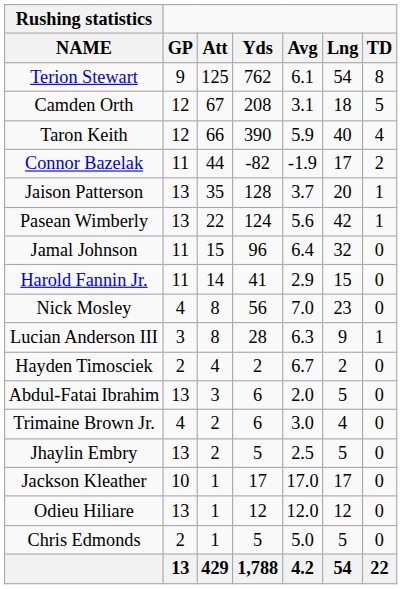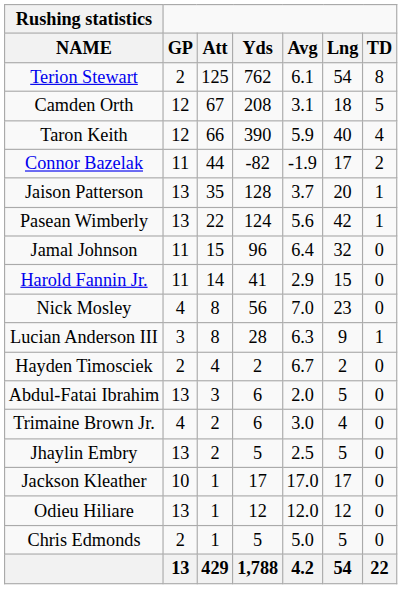(180, 76) 9 -> (180, 76) 2
